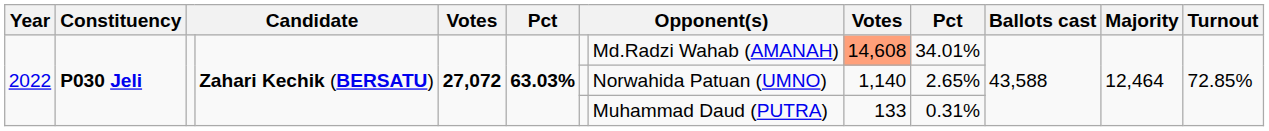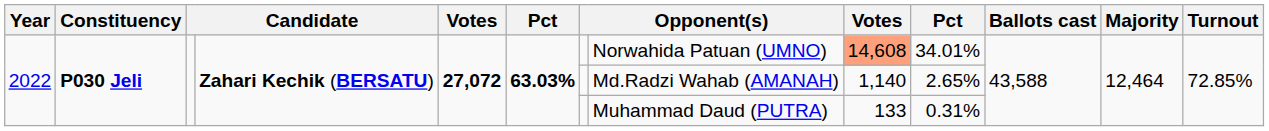(716, 50) Md.Radzi Wahab (AMANAH) -> (710, 50) Norwahida Patuan (UMNO)
(710, 80) Norwahida Patuan (UMNO) -> (716, 80) Md.Radzi Wahab (AMANAH)
